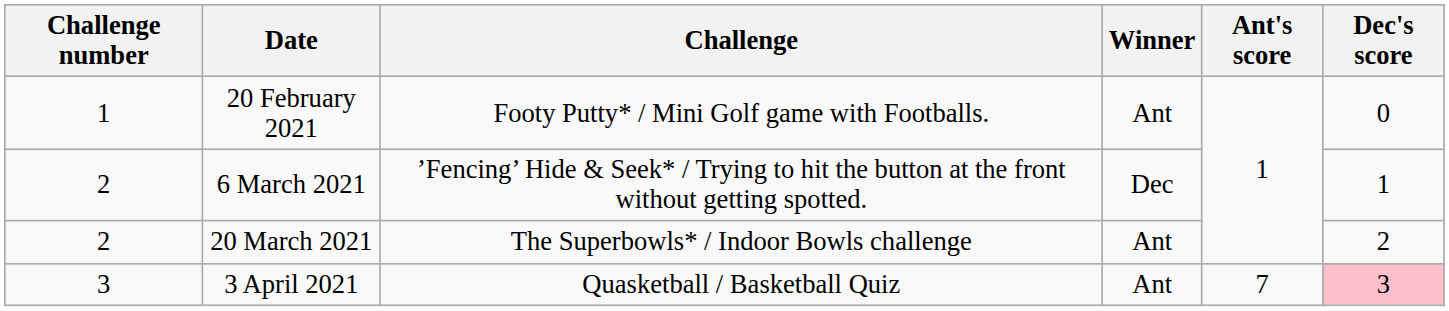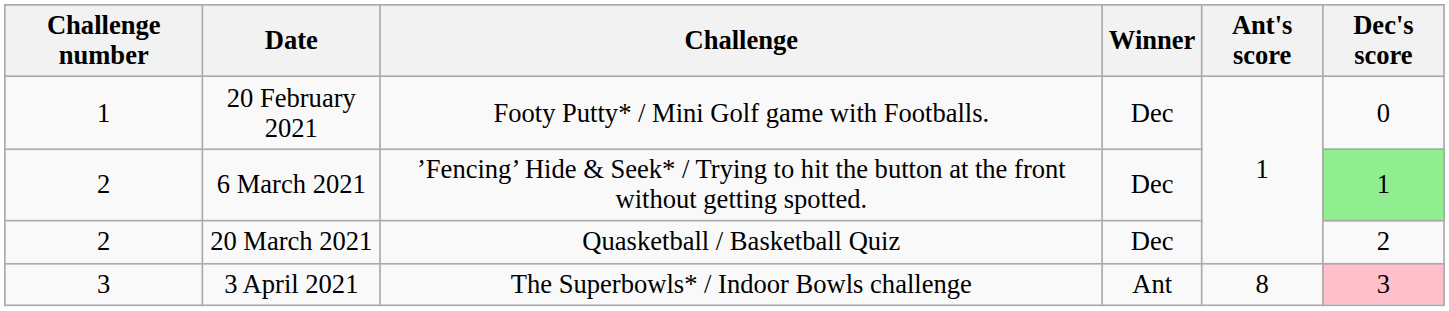(1152, 112) Ant -> (1152, 112) Dec
(1383, 184) no background -> (1383, 184) lightgreen background
(741, 241) The Superbowls* / Indoor Bowls challenge -> (741, 241) Quasketball / Basketball Quiz
(1152, 241) Ant -> (1152, 241) Dec
(741, 283) Quasketball / Basketball Quiz -> (741, 283) The Superbowls* / Indoor Bowls challenge
(1262, 283) 7 -> (1262, 283) 8
